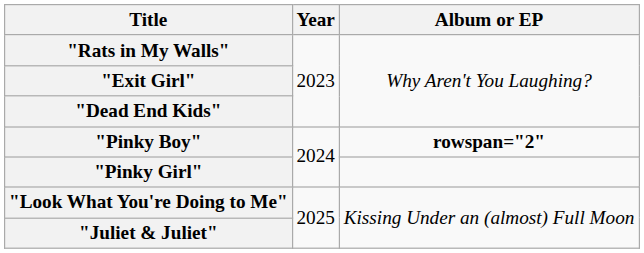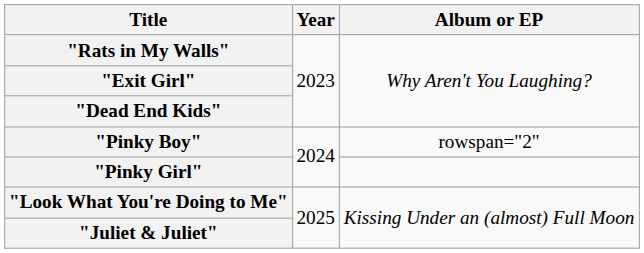(489, 141) bold -> (489, 141) normal
